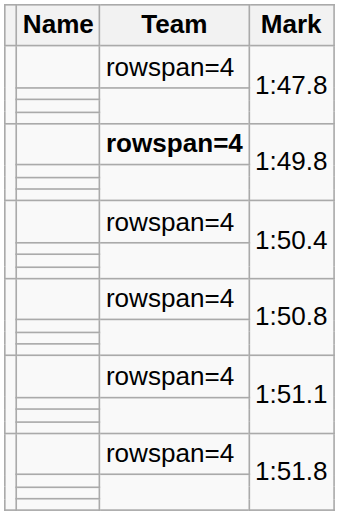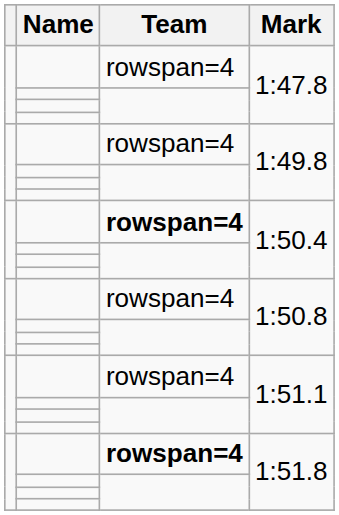(174, 143) bold -> (170, 143) normal
(170, 221) normal -> (174, 221) bold
(170, 453) normal -> (174, 453) bold
